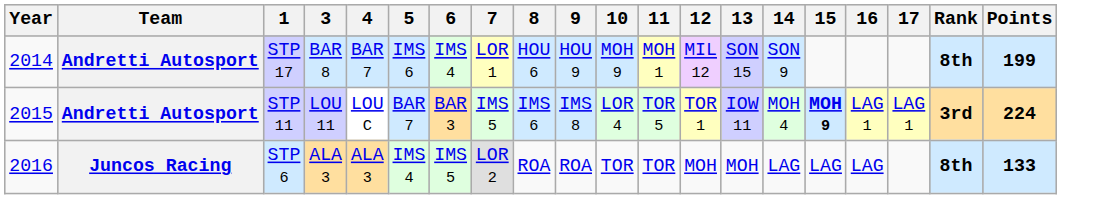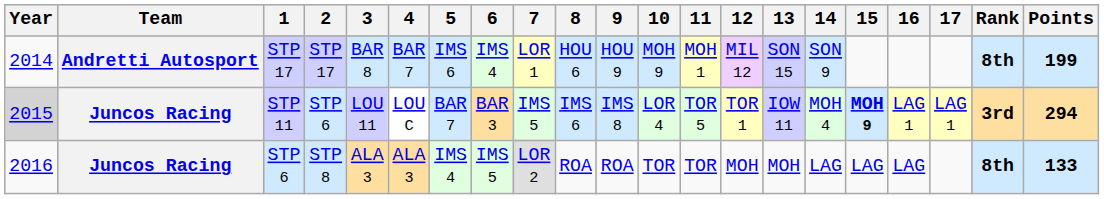+ column: (326, 20)
(31, 114) no background -> (31, 114) lightgrey background
(160, 114) Andretti Autosport -> (160, 114) Juncos Racing
(1019, 114) 224 -> (1061, 114) 294
